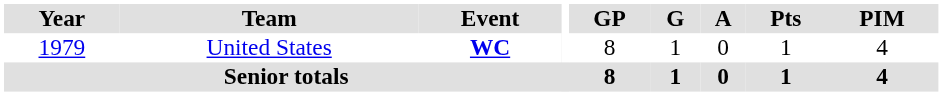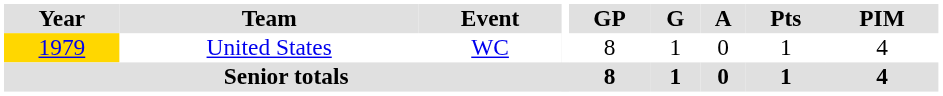(62, 47) no background -> (62, 47) gold background
(490, 47) bold -> (490, 47) normal
